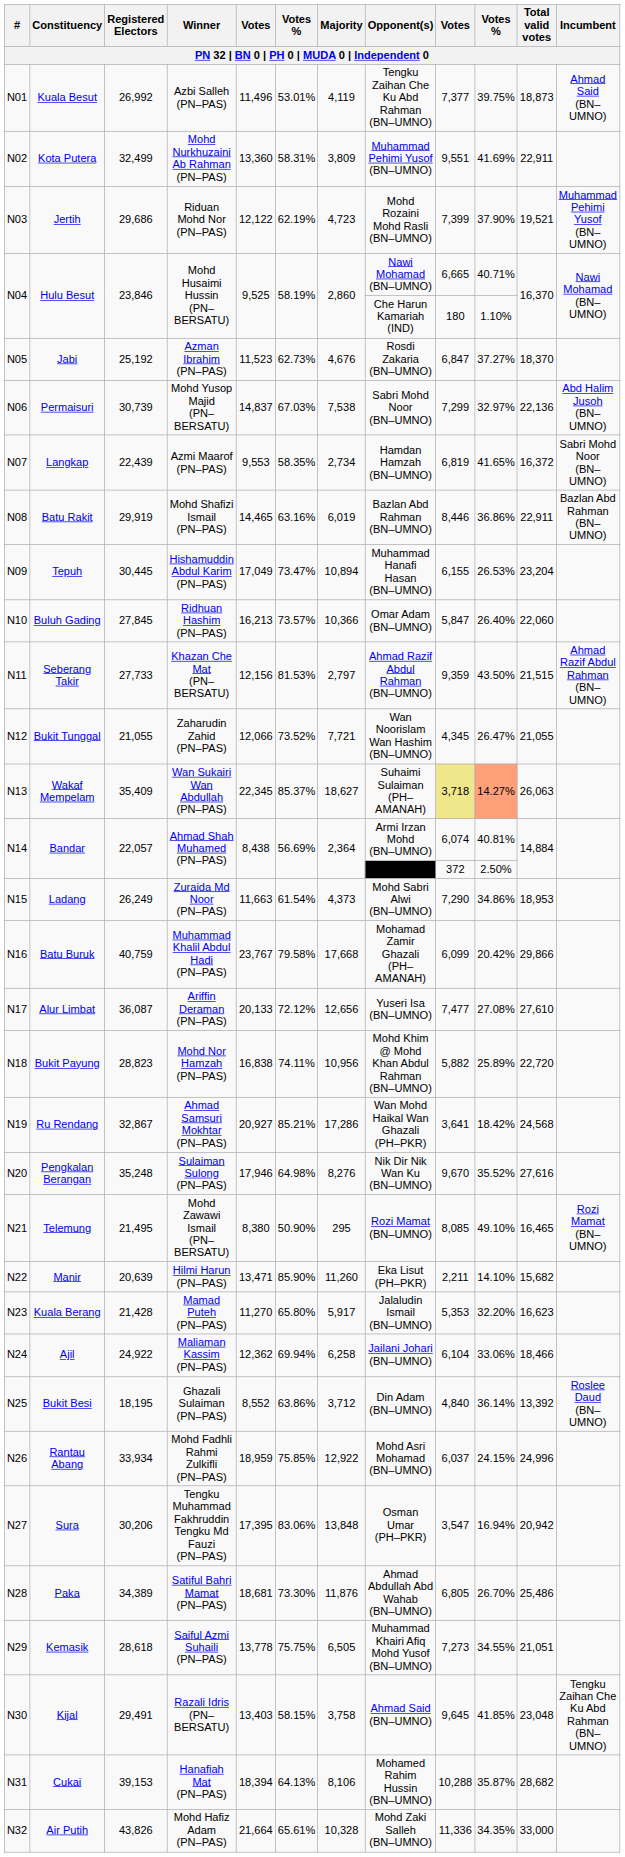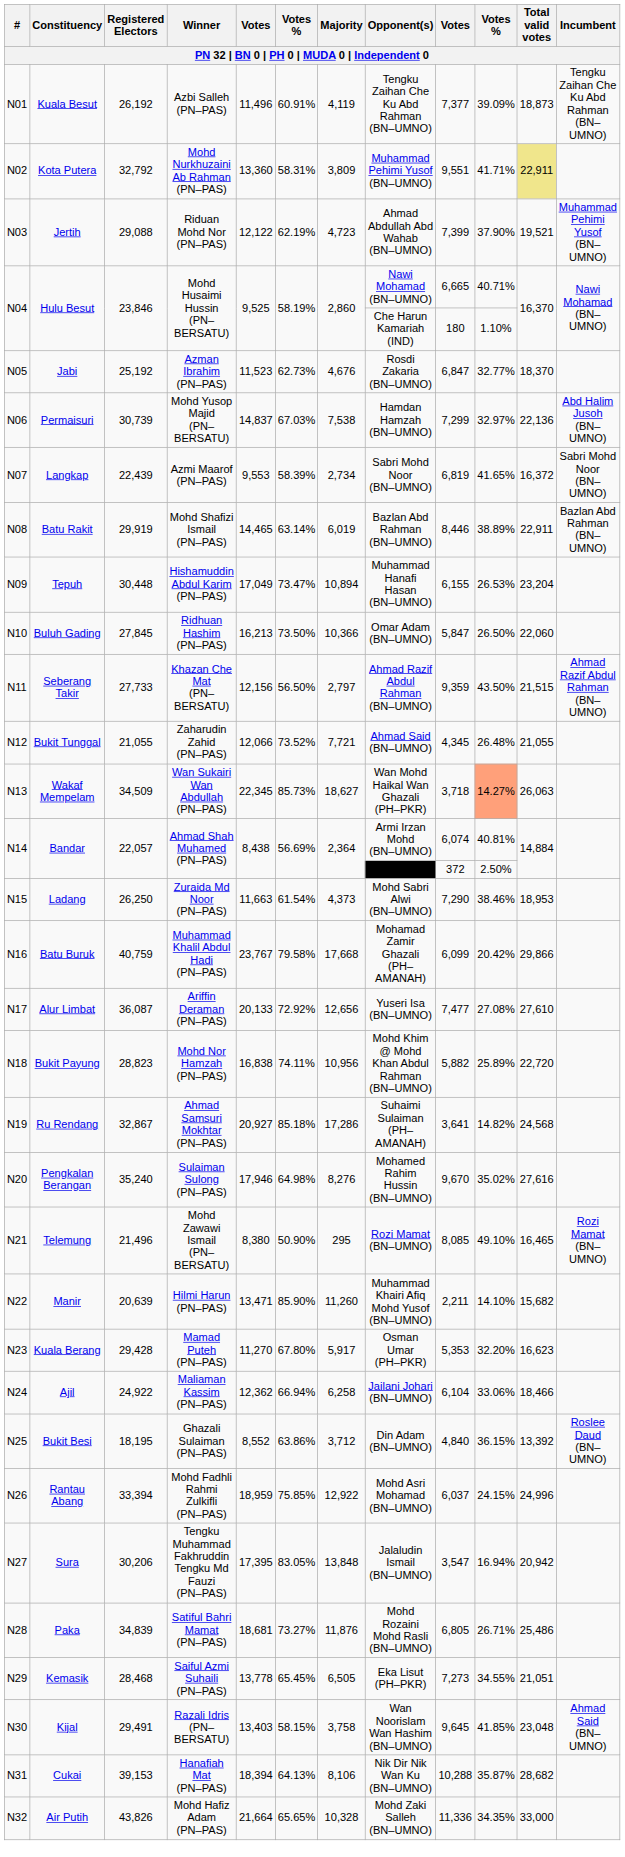(136, 97) 26,992 -> (136, 104) 26,192
(297, 97) 53.01% -> (297, 104) 60.91%
(496, 97) 39.75% -> (496, 104) 39.09%
(588, 97) Ahmad Said (BN–UMNO) -> (588, 104) Tengku Zaihan Che Ku Abd Rahman (BN–UMNO)
(136, 158) 32,499 -> (136, 171) 32,792
(496, 158) 41.69% -> (496, 171) 41.71%
(537, 158) no background -> (537, 171) khaki background
(136, 219) 29,686 -> (136, 232) 29,088
(401, 219) Mohd Rozaini Mohd Rasli (BN–UMNO) -> (401, 232) Ahmad Abdullah Abd Wahab (BN–UMNO)
(496, 359) 37.27% -> (496, 371) 32.77%
(401, 407) Sabri Mohd Noor (BN–UMNO) -> (401, 420) Hamdan Hamzah (BN–UMNO)
(297, 462) 58.35% -> (297, 475) 58.39%
(401, 462) Hamdan Hamzah (BN–UMNO) -> (401, 475) Sabri Mohd Noor (BN–UMNO)
(297, 517) 63.16% -> (297, 529) 63.14%
(496, 517) 36.86% -> (496, 529) 38.89%
(136, 572) 30,445 -> (136, 584) 30,448
(297, 620) 73.57% -> (297, 633) 73.50%
(496, 620) 26.40% -> (496, 633) 26.50%
(297, 675) 81.53% -> (297, 687) 56.50%
(401, 736) Wan Noorislam Wan Hashim (BN–UMNO) -> (401, 742) Ahmad Said (BN–UMNO)
(496, 736) 26.47% -> (496, 742) 26.48%
(136, 791) 35,409 -> (136, 791) 34,509
(297, 791) 85.37% -> (297, 791) 85.73%
(401, 791) Suhaimi Sulaiman (PH–AMANAH) -> (401, 791) Wan Mohd Haikal Wan Ghazali (PH–PKR)
(455, 791) khaki background -> (455, 791) no background
(136, 899) 26,249 -> (136, 899) 26,250
(496, 899) 34.86% -> (496, 899) 38.46%
(297, 1009) 72.12% -> (297, 1009) 72.92%
(297, 1125) 85.21% -> (297, 1125) 85.18%
(401, 1125) Wan Mohd Haikal Wan Ghazali (PH–PKR) -> (401, 1125) Suhaimi Sulaiman (PH–AMANAH)
(496, 1125) 18.42% -> (496, 1125) 14.82%
(136, 1173) 35,248 -> (136, 1179) 35,240
(401, 1173) Nik Dir Nik Wan Ku (BN–UMNO) -> (401, 1179) Mohamed Rahim Hussin (BN–UMNO)
(496, 1173) 35.52% -> (496, 1179) 35.02%
(136, 1228) 21,495 -> (136, 1240) 21,496
(401, 1276) Eka Lisut (PH–PKR) -> (401, 1301) Muhammad Khairi Afiq Mohd Yusof (BN–UMNO)
(136, 1313) 21,428 -> (136, 1350) 29,428
(297, 1313) 65.80% -> (297, 1350) 67.80%
(401, 1313) Jalaludin Ismail (BN–UMNO) -> (401, 1350) Osman Umar (PH–PKR)
(297, 1355) 69.94% -> (297, 1392) 66.94%
(496, 1403) 36.14% -> (496, 1441) 36.15%
(136, 1458) 33,934 -> (136, 1495) 33,394
(297, 1525) 83.06% -> (297, 1563) 83.05%
(401, 1525) Osman Umar (PH–PKR) -> (401, 1563) Jalaludin Ismail (BN–UMNO)
(136, 1593) 34,389 -> (136, 1630) 34,839
(297, 1593) 73.30% -> (297, 1630) 73.27%
(401, 1593) Ahmad Abdullah Abd Wahab (BN–UMNO) -> (401, 1630) Mohd Rozaini Mohd Rasli (BN–UMNO)
(496, 1593) 26.70% -> (496, 1630) 26.71%
(136, 1647) 28,618 -> (136, 1678) 28,468
(297, 1647) 75.75% -> (297, 1678) 65.45%
(401, 1647) Muhammad Khairi Afiq Mohd Yusof (BN–UMNO) -> (401, 1678) Eka Lisut (PH–PKR)
(401, 1715) Ahmad Said (BN–UMNO) -> (401, 1727) Wan Noorislam Wan Hashim (BN–UMNO)
(588, 1715) Tengku Zaihan Che Ku Abd Rahman (BN–UMNO) -> (588, 1727) Ahmad Said (BN–UMNO)
(401, 1782) Mohamed Rahim Hussin (BN–UMNO) -> (401, 1776) Nik Dir Nik Wan Ku (BN–UMNO)
(297, 1830) 65.61% -> (297, 1818) 65.65%
